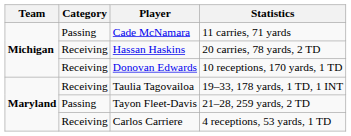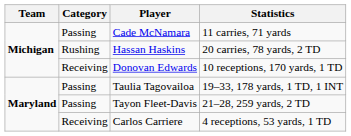(85, 49) Receiving -> (80, 49) Rushing
(85, 85) Receiving -> (79, 85) Passing
